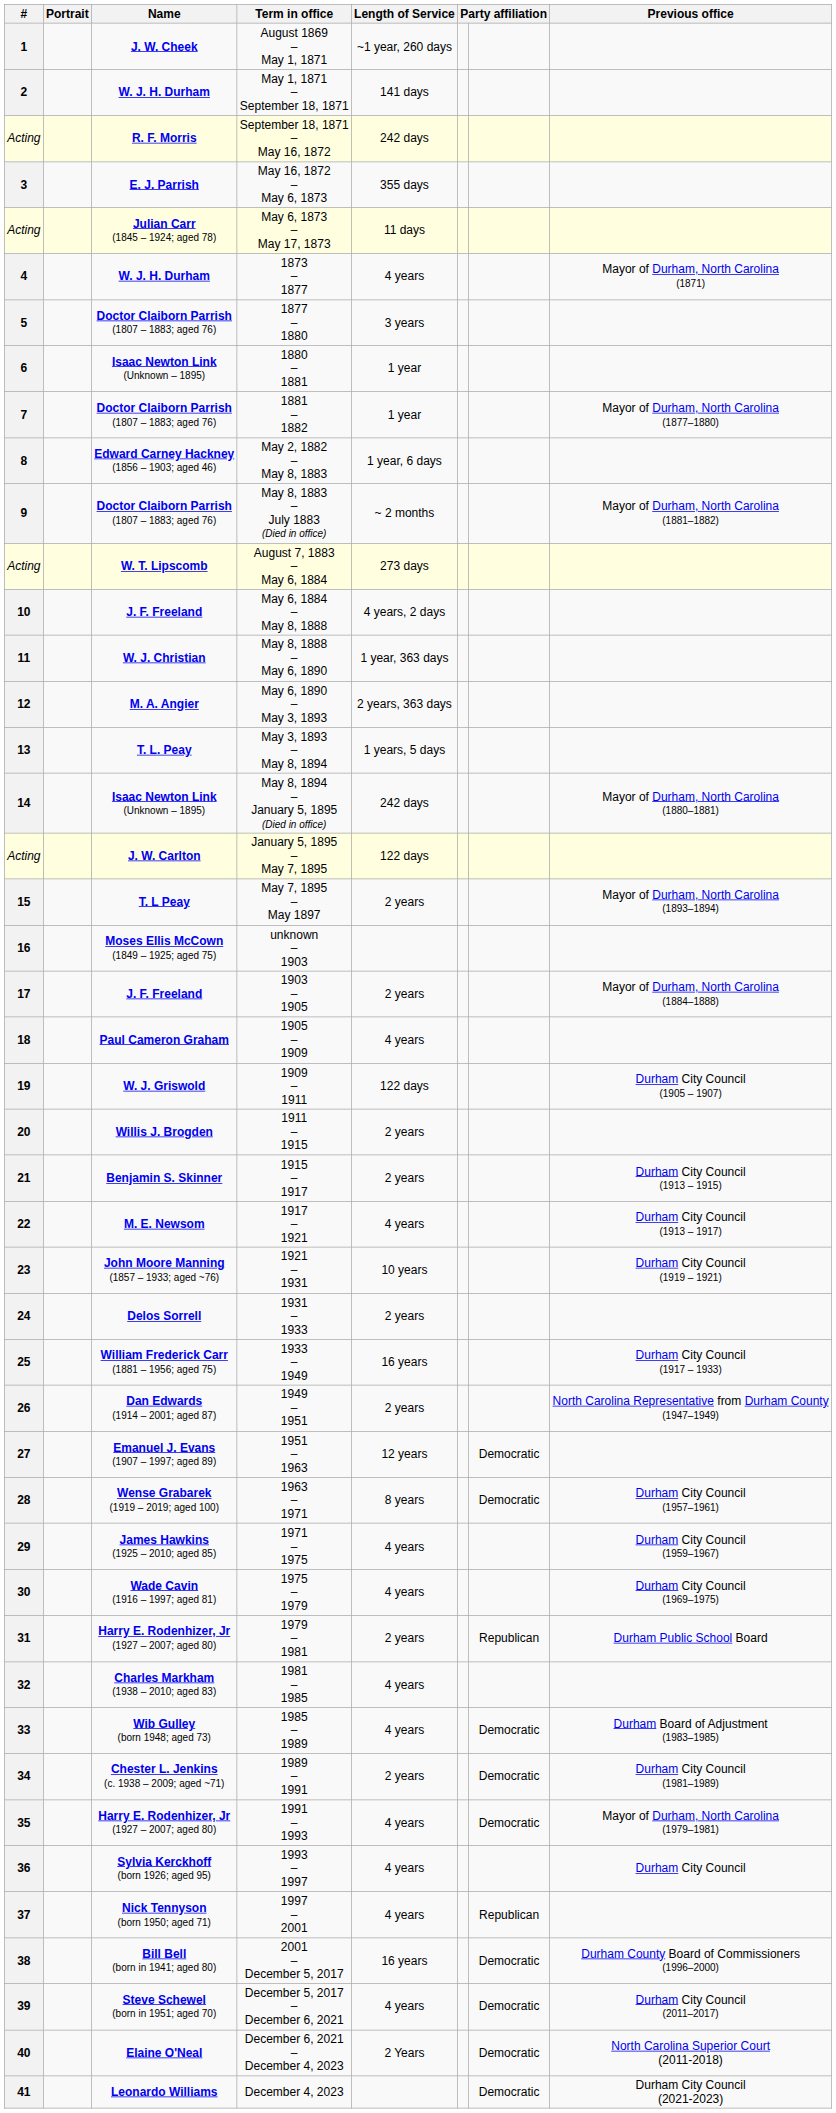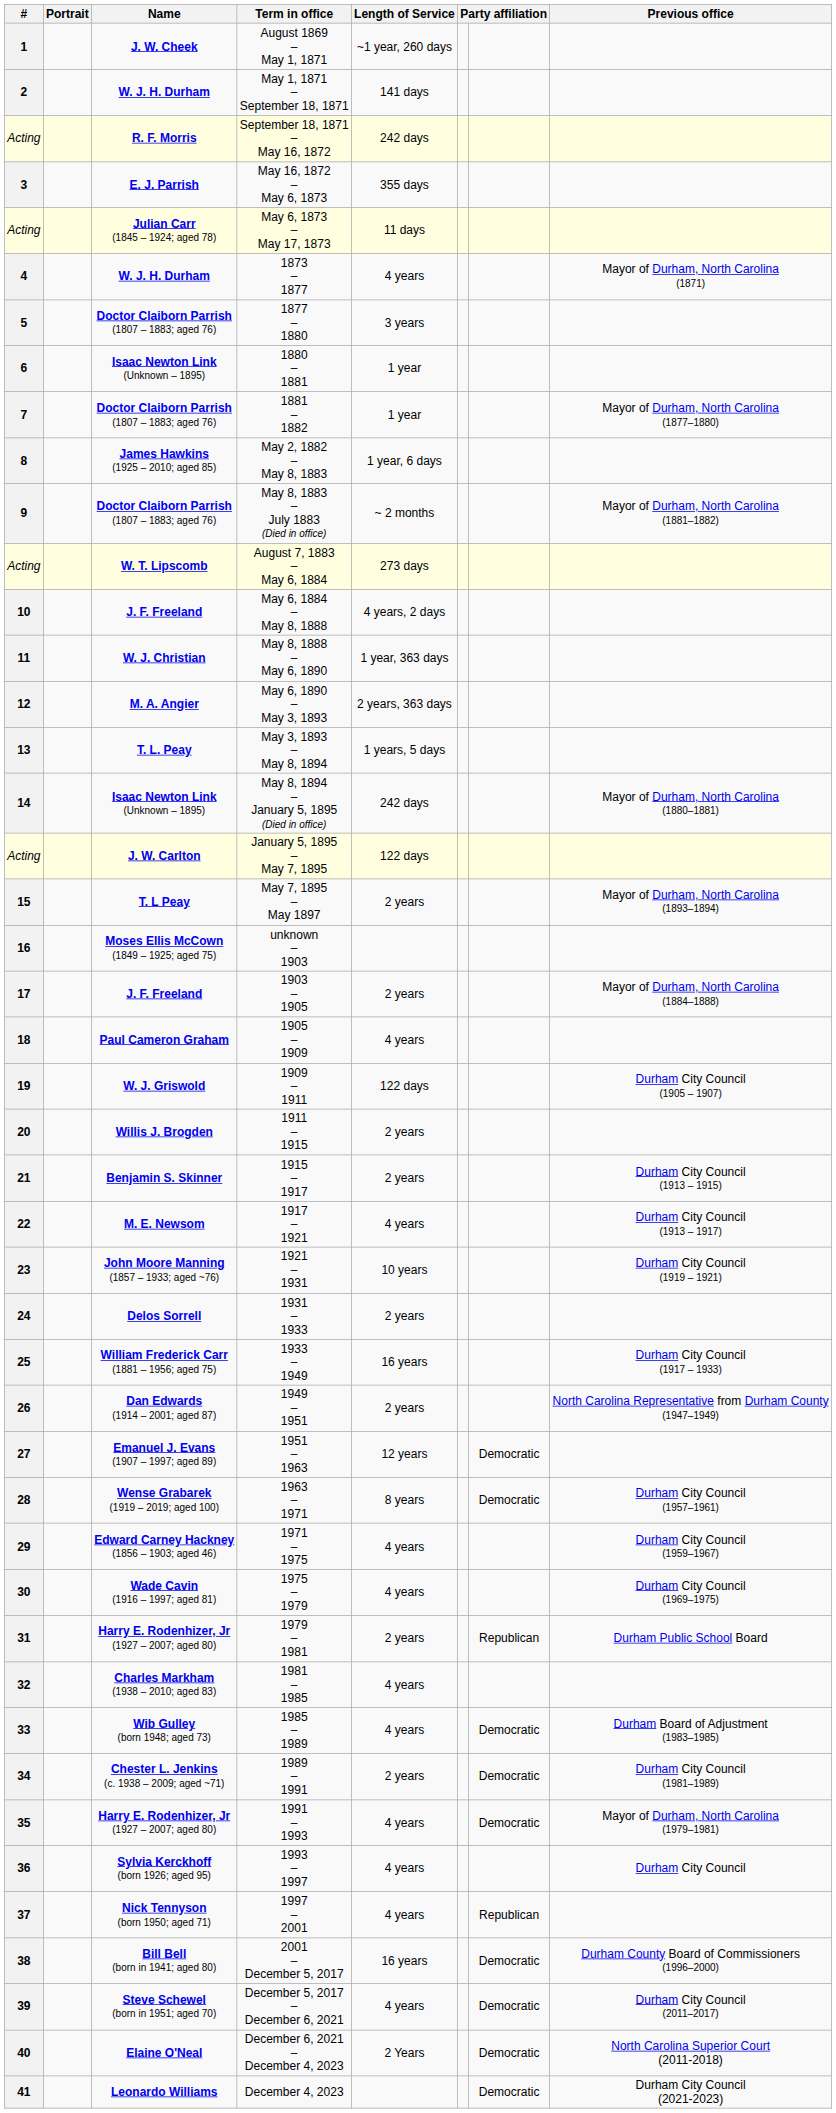(164, 460) Edward Carney Hackney (1856 – 1903; aged 46) -> (164, 460) James Hawkins (1925 – 2010; aged 85)
(164, 1546) James Hawkins (1925 – 2010; aged 85) -> (164, 1546) Edward Carney Hackney (1856 – 1903; aged 46)
